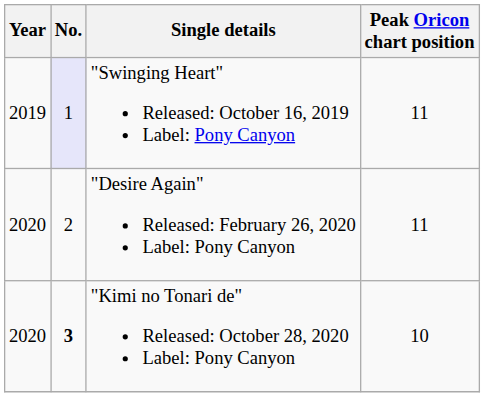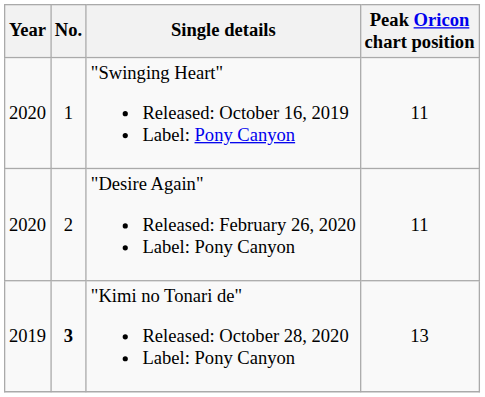(28, 113) 2019 -> (28, 113) 2020
(68, 113) lavender background -> (68, 113) no background
(28, 336) 2020 -> (28, 336) 2019
(420, 336) 10 -> (420, 336) 13
